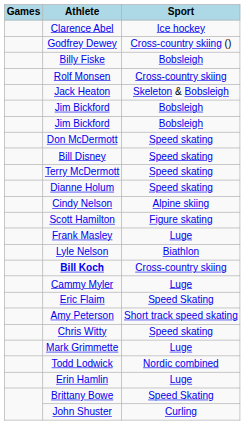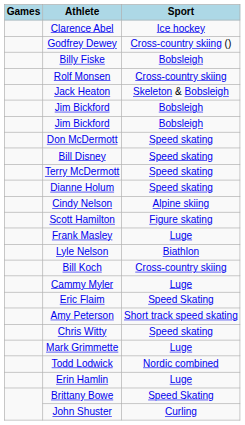(82, 268) bold -> (82, 268) normal
